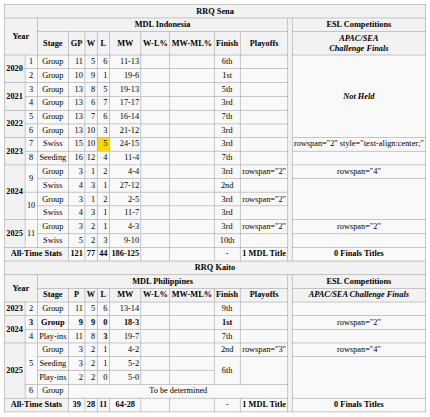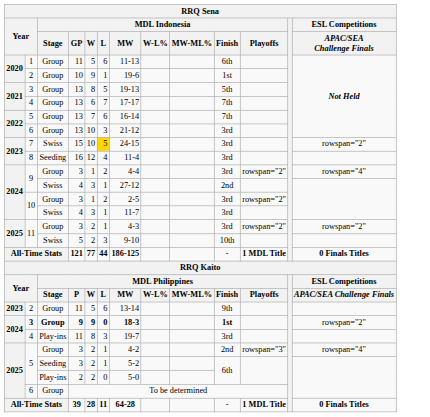(227, 103) 3rd -> (227, 103) 7th
(359, 144) rowspan="2" style="text-align:center;" -> (344, 144) rowspan="2"
(227, 158) 7th -> (227, 158) 3rd
(105, 336) bold -> (105, 336) normal
(227, 336) 7th -> (227, 336) 3rd
